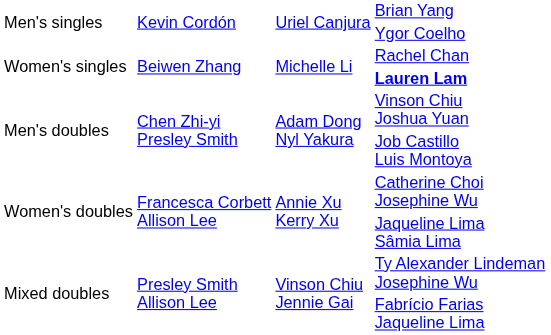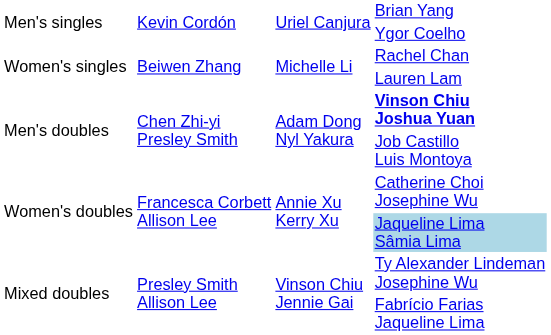(421, 78) bold -> (418, 78) normal
(422, 110) normal -> (425, 110) bold
(430, 232) no background -> (430, 232) lightblue background
